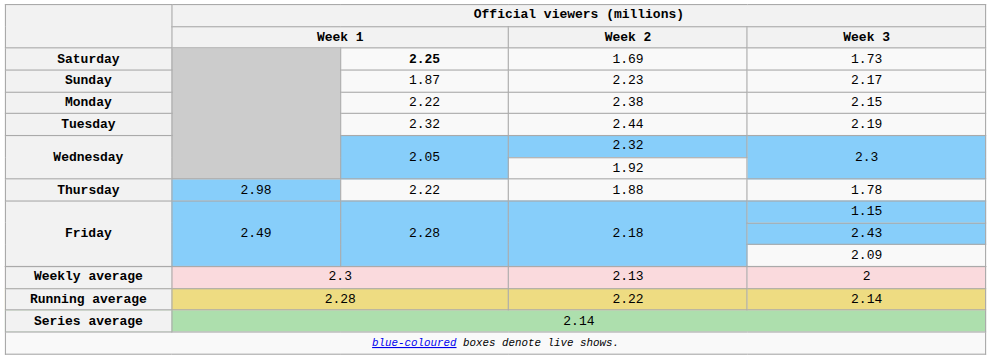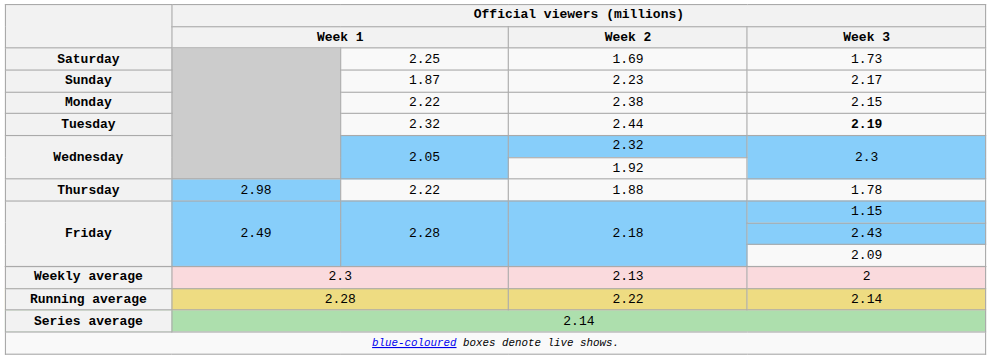(424, 59) bold -> (424, 59) normal
(867, 124) normal -> (867, 124) bold
